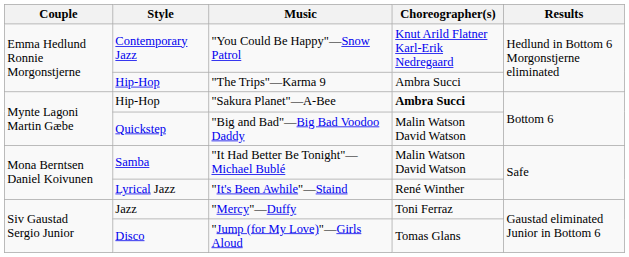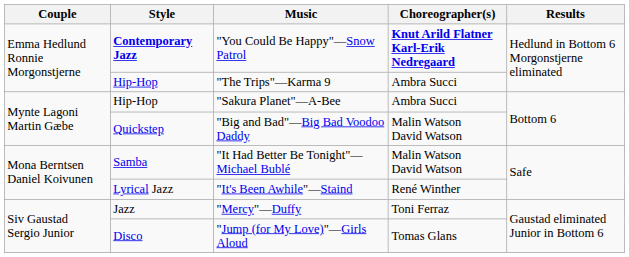(151, 48) normal -> (153, 48) bold
(441, 48) normal -> (442, 48) bold
(430, 101) bold -> (424, 101) normal
